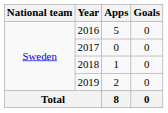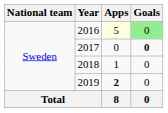(116, 30) no background -> (116, 30) lightyellow background
(147, 30) no background -> (147, 30) lightgreen background
(147, 47) normal -> (147, 47) bold
(116, 82) normal -> (116, 82) bold
